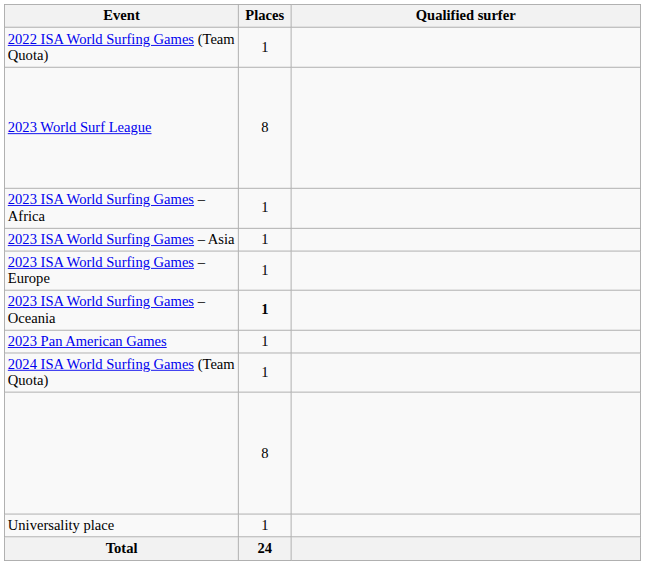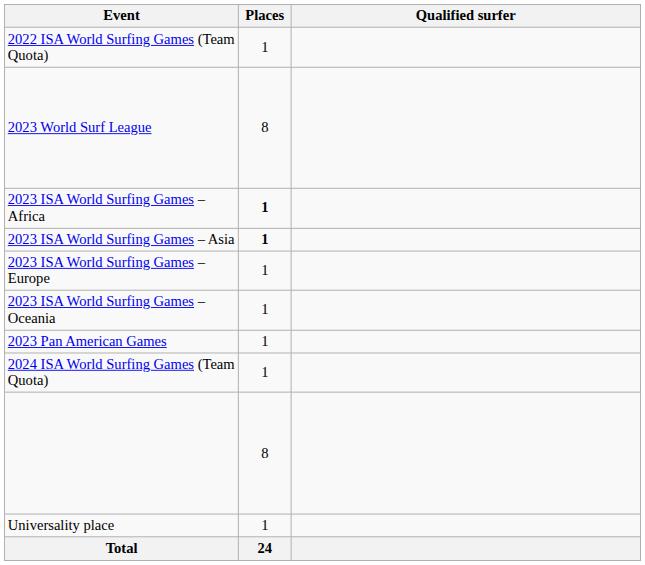(265, 208) normal -> (265, 208) bold
(265, 239) normal -> (265, 239) bold
(265, 310) bold -> (265, 310) normal
